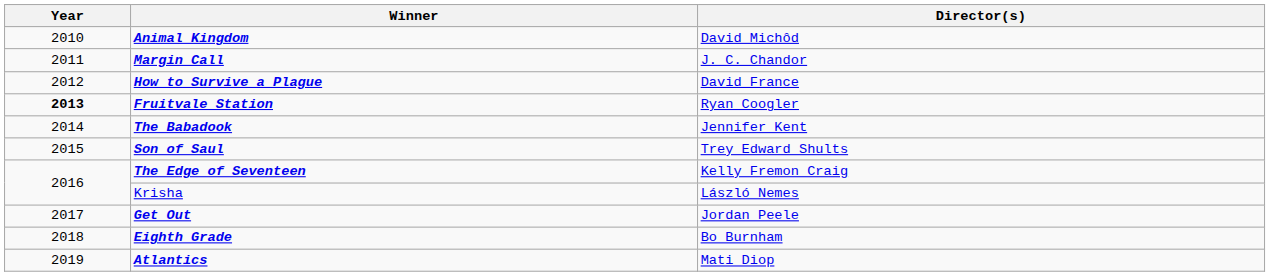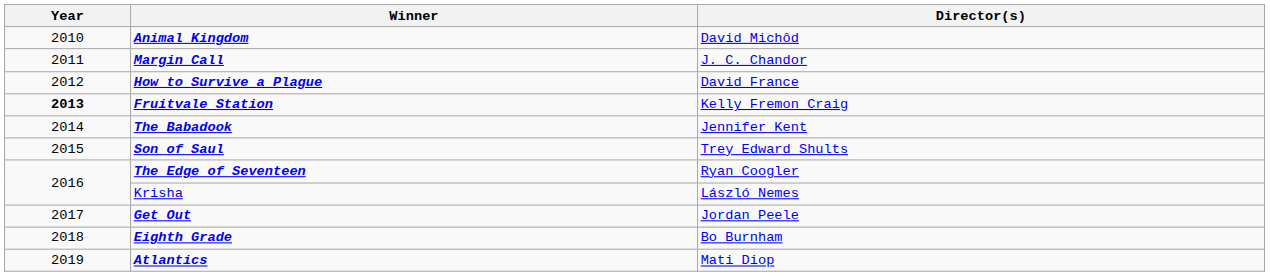(750, 105) Ryan Coogler -> (774, 105) Kelly Fremon Craig
(774, 171) Kelly Fremon Craig -> (750, 171) Ryan Coogler
